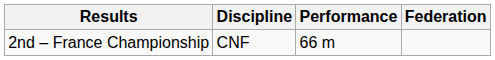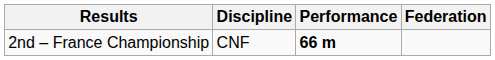(317, 42) normal -> (318, 42) bold
